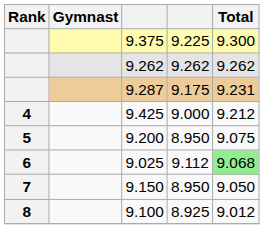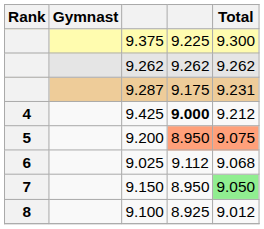(190, 114) normal -> (190, 114) bold
(190, 138) no background -> (190, 138) lightsalmon background
(236, 138) no background -> (236, 138) lightsalmon background
(236, 163) lightgreen background -> (236, 163) no background
(236, 187) no background -> (236, 187) lightgreen background
